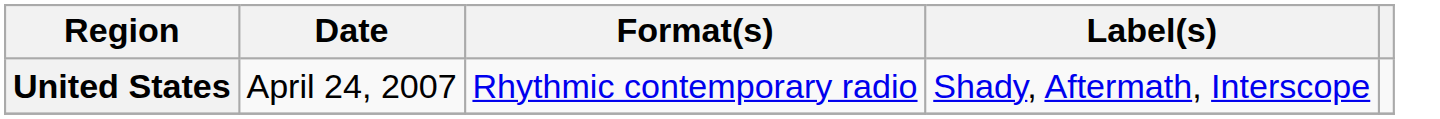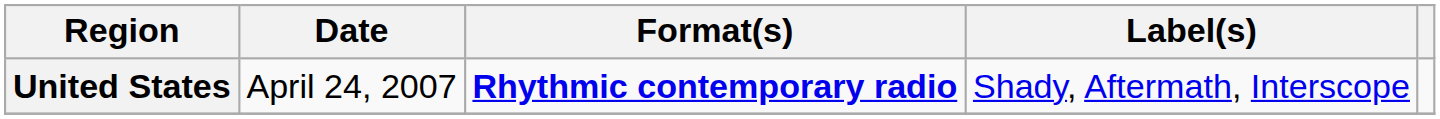(695, 85) normal -> (715, 85) bold
